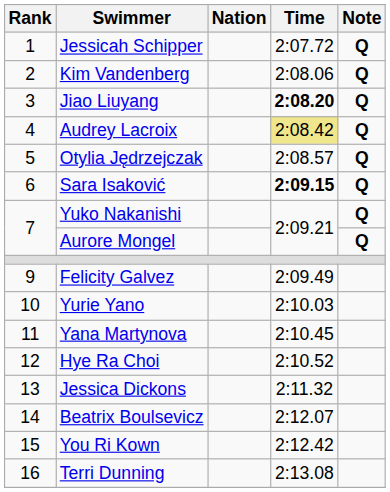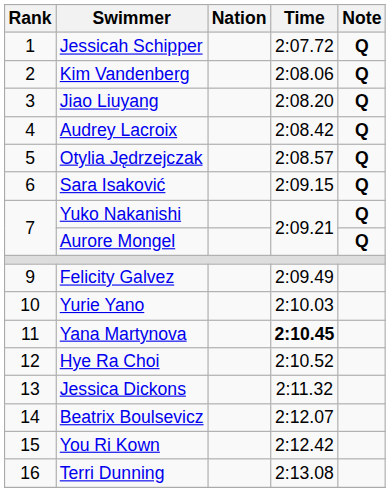(304, 102) bold -> (304, 102) normal
(304, 130) khaki background -> (304, 130) no background
(304, 185) bold -> (304, 185) normal
(304, 333) normal -> (304, 333) bold
